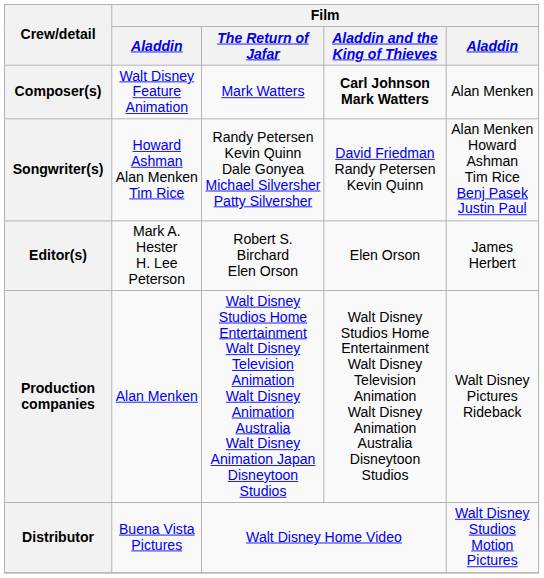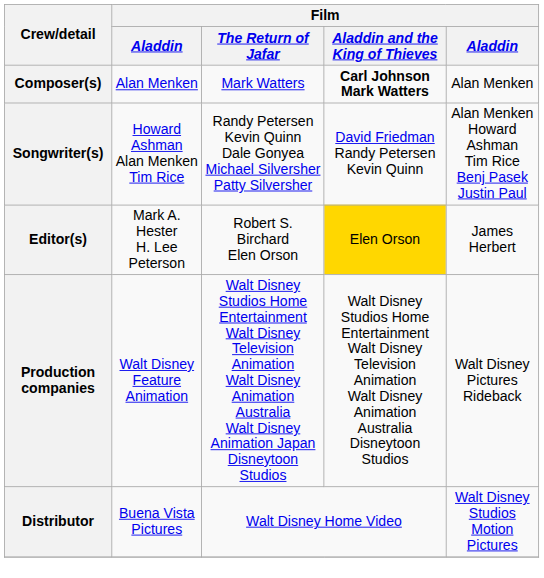(157, 92) Walt Disney Feature Animation -> (157, 84) Alan Menken
(385, 255) no background -> (385, 239) gold background
(157, 396) Alan Menken -> (157, 380) Walt Disney Feature Animation
